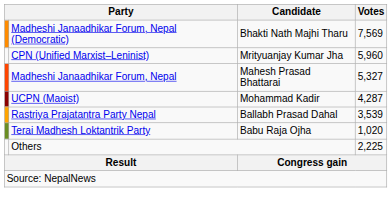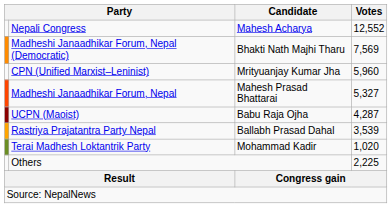+ row: (49, 28)
(280, 99) Mohammad Kadir -> (272, 115) Babu Raja Ojha
(276, 131) Babu Raja Ojha -> (277, 147) Mohammad Kadir
